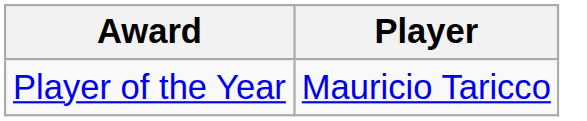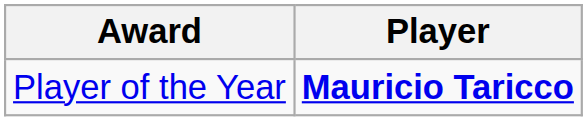(426, 86) normal -> (438, 86) bold
